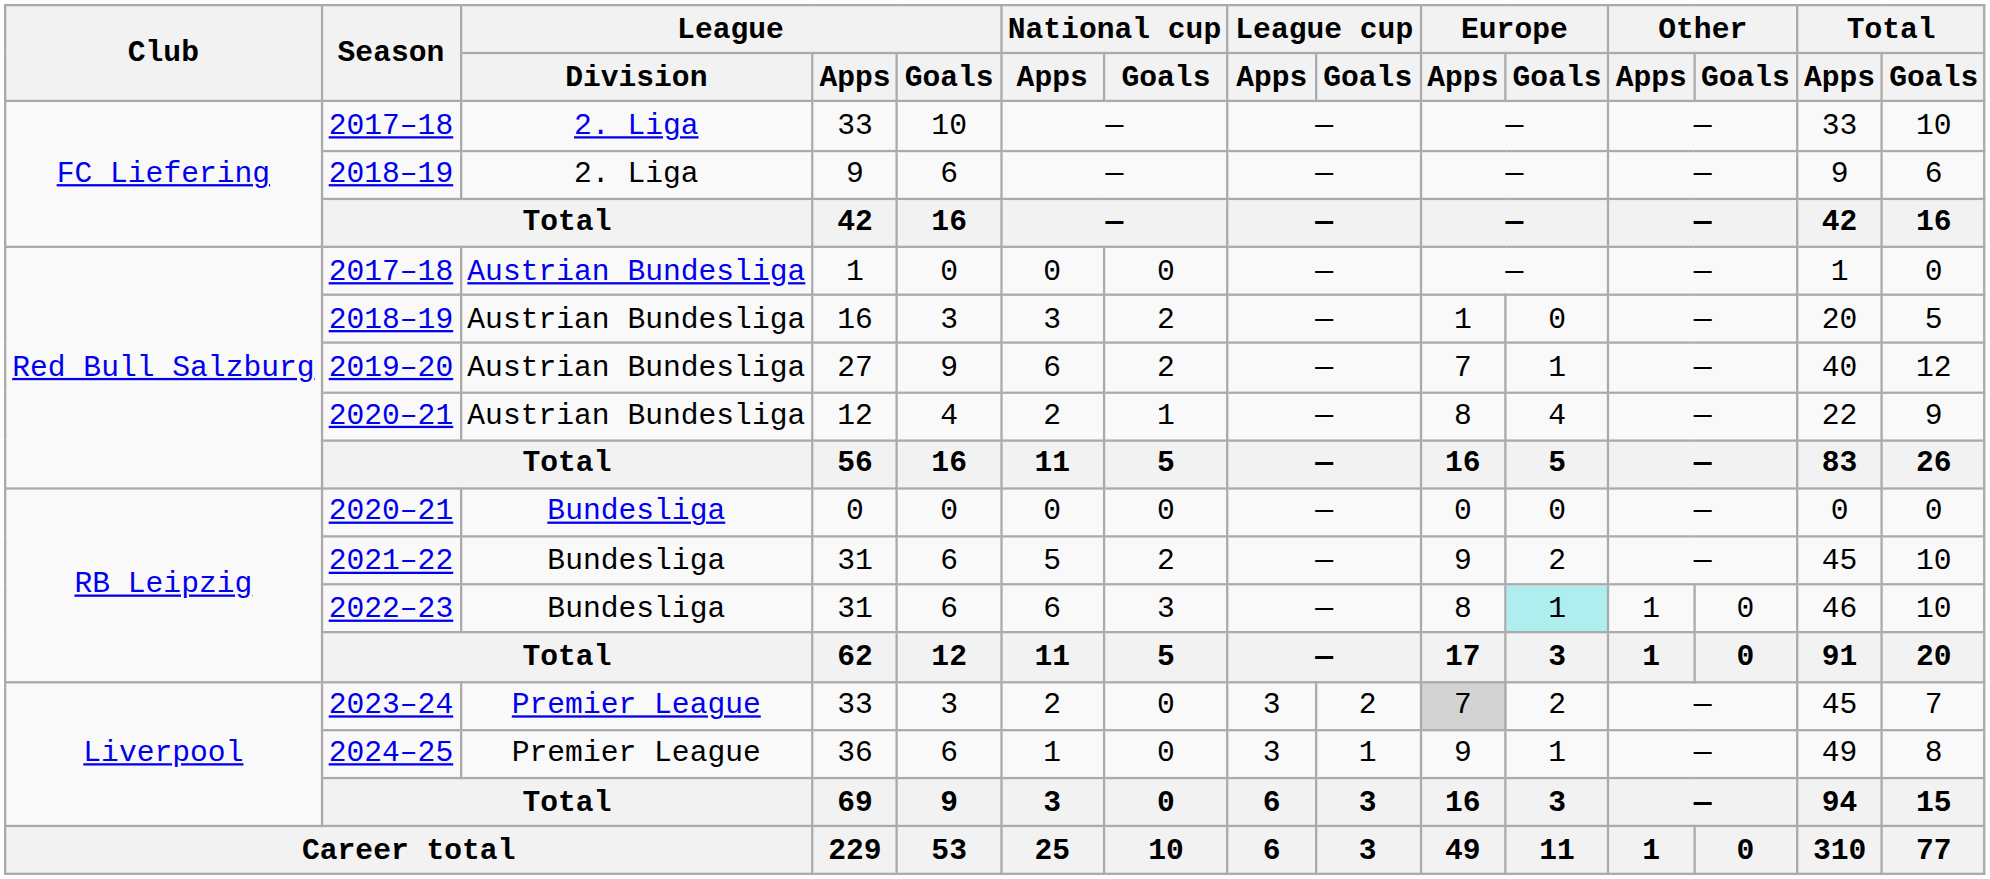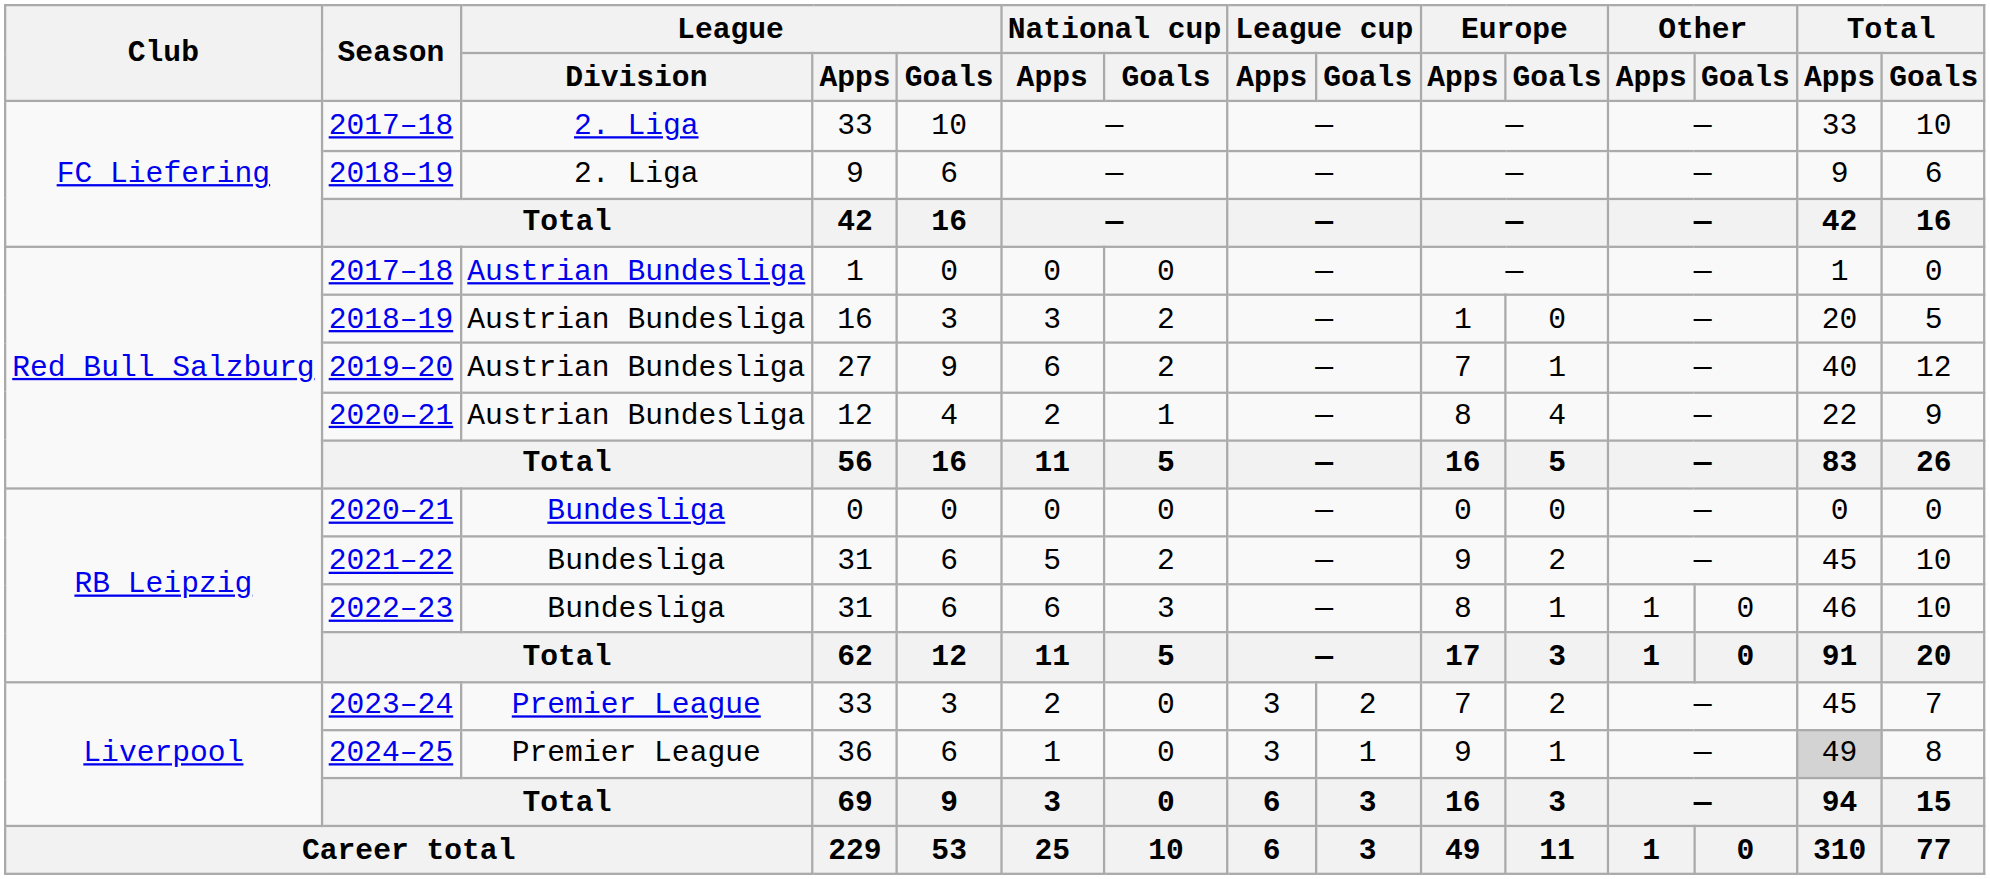(1557, 609) paleturquoise background -> (1557, 609) no background
(1463, 706) lightgrey background -> (1463, 706) no background
(1840, 754) no background -> (1840, 754) lightgrey background
